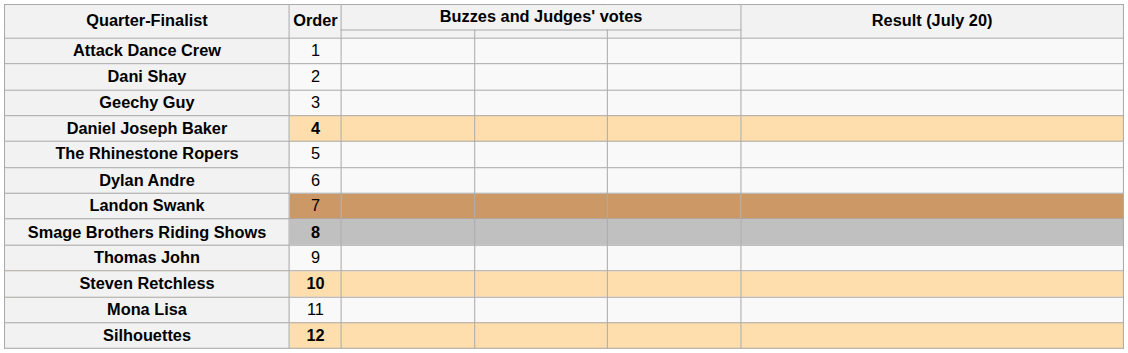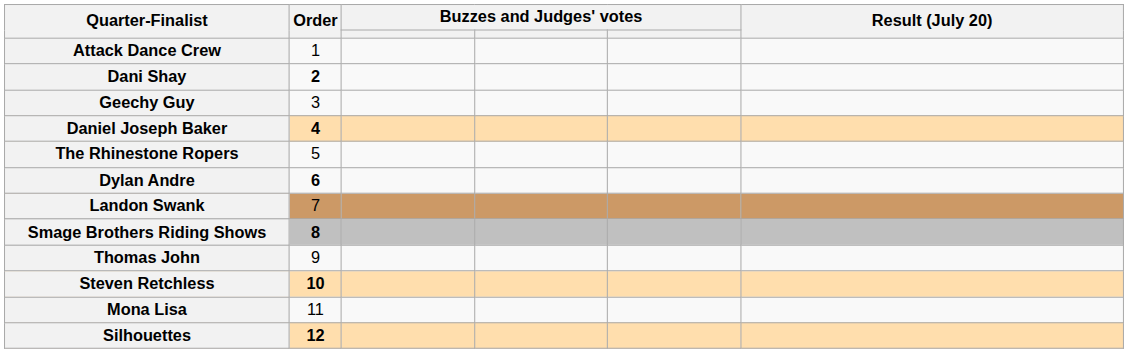(315, 76) normal -> (315, 76) bold
(315, 180) normal -> (315, 180) bold
